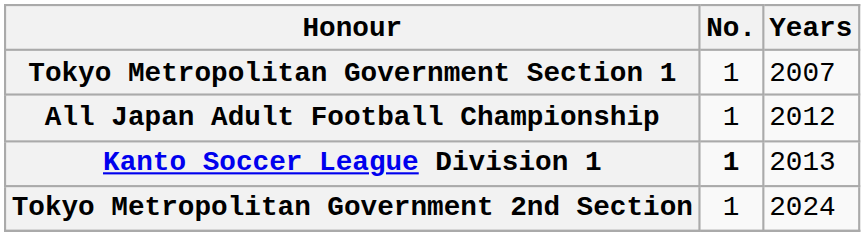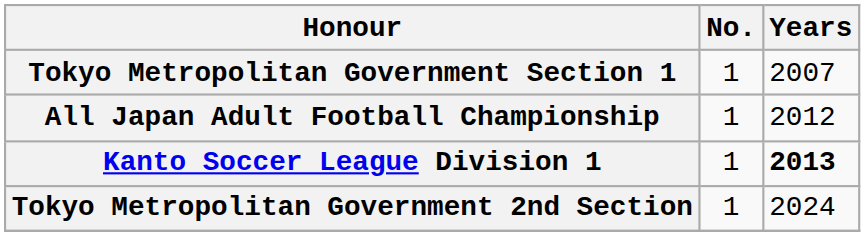(731, 163) bold -> (731, 163) normal
(802, 163) normal -> (802, 163) bold
